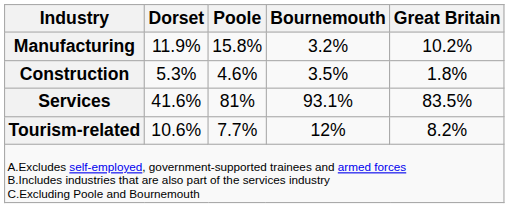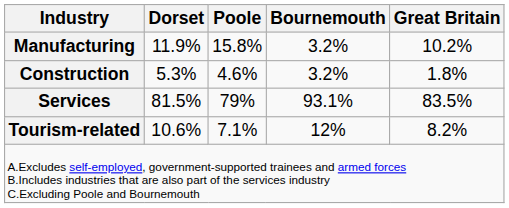(328, 74) 3.5% -> (328, 74) 3.2%
(176, 102) 41.6% -> (176, 102) 81.5%
(237, 102) 81% -> (237, 102) 79%
(237, 130) 7.7% -> (237, 130) 7.1%
